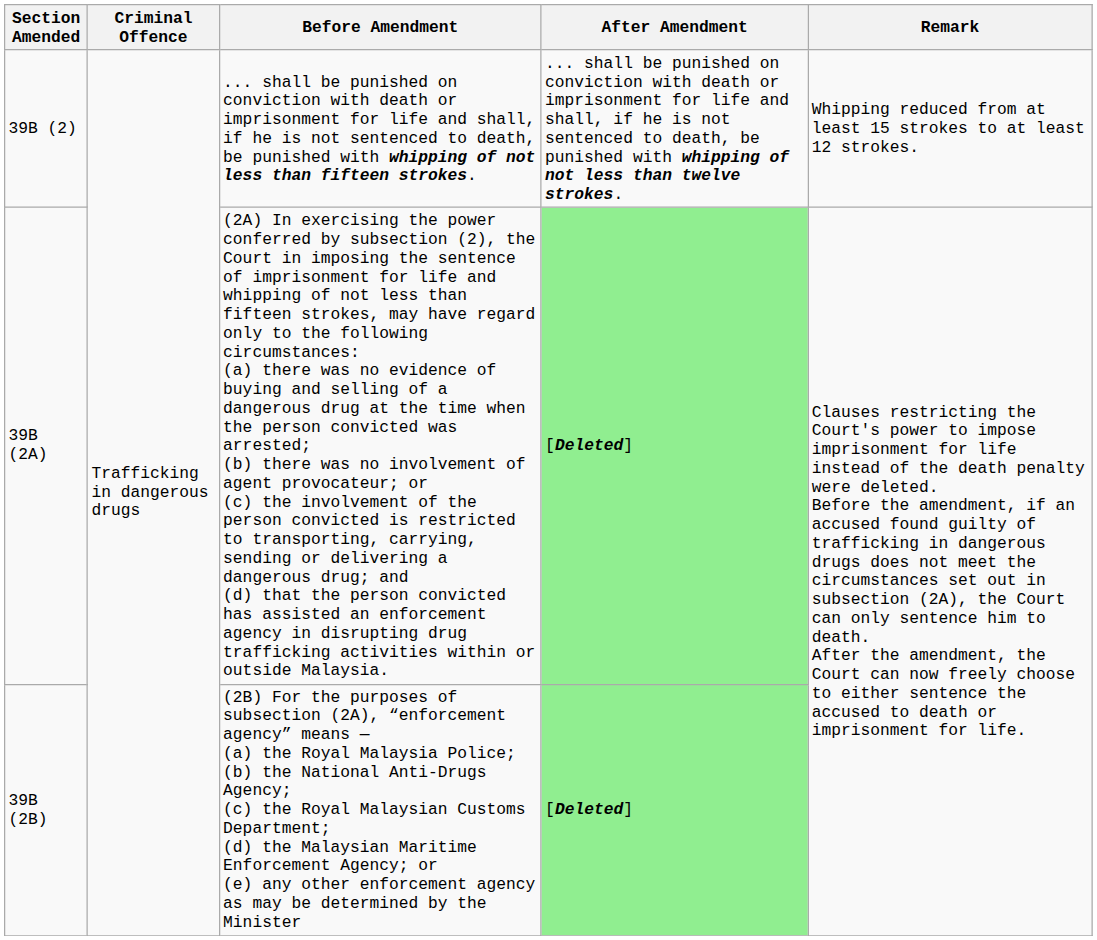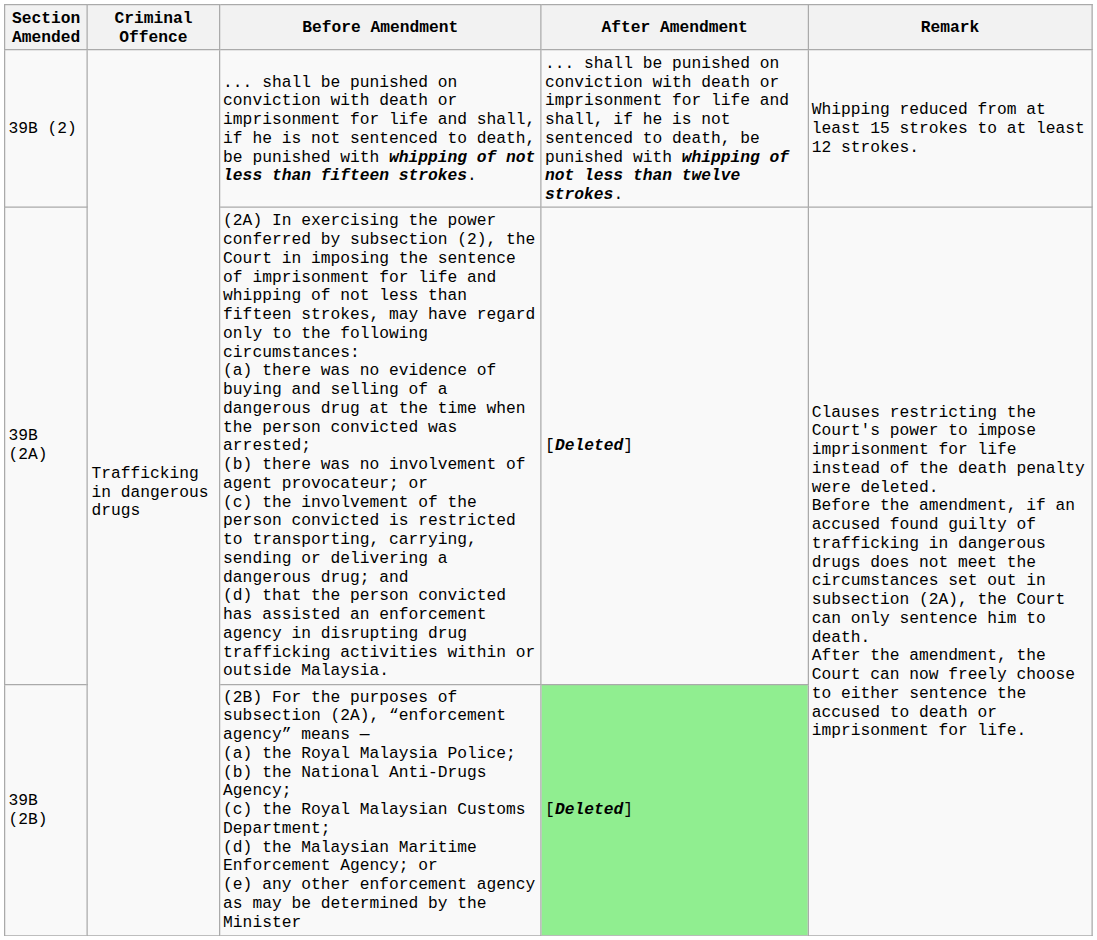(589, 446) lightgreen background -> (589, 446) no background
